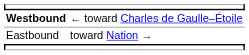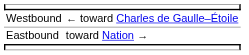(36, 18) bold -> (34, 18) normal
